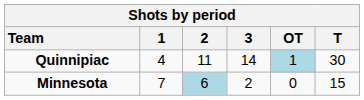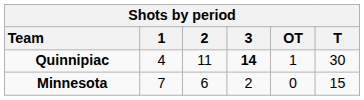(249, 60) normal -> (249, 60) bold
(293, 60) lightblue background -> (293, 60) no background
(205, 83) lightblue background -> (205, 83) no background
